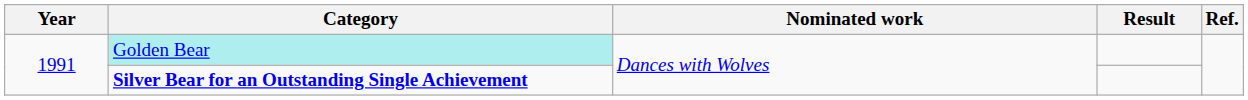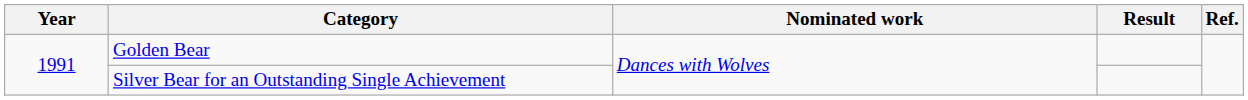(161, 49) paleturquoise background -> (161, 49) no background
(320, 79) bold -> (309, 79) normal
